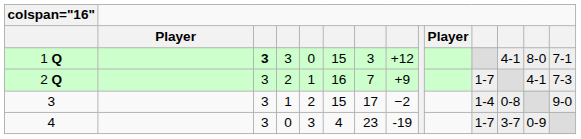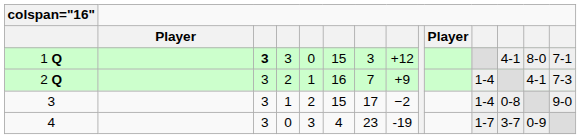(485, 79) 1-7 -> (485, 79) 1-4
